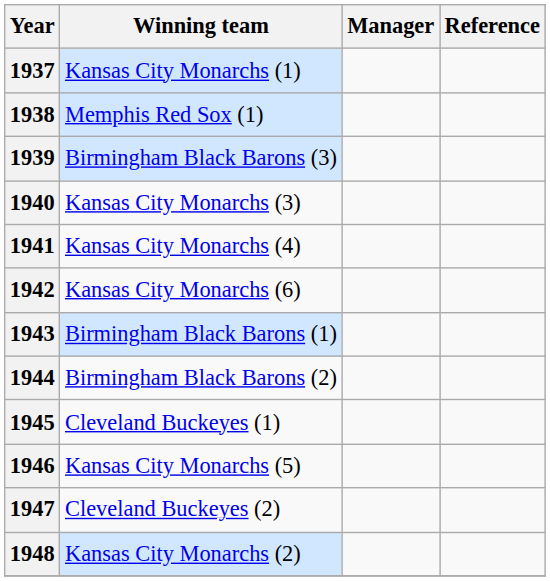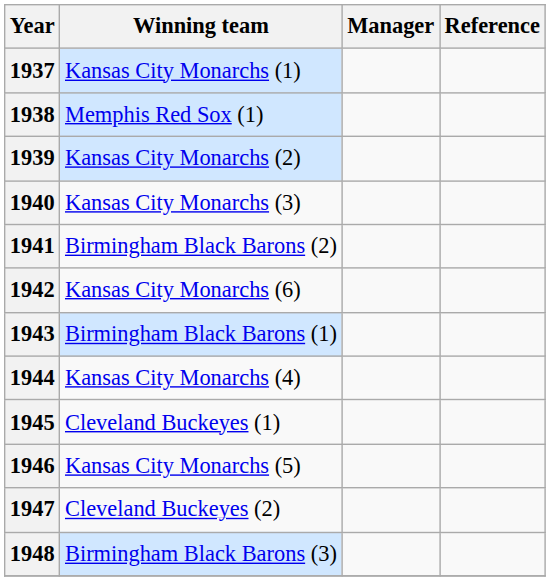(201, 158) Birmingham Black Barons (3) -> (183, 158) Kansas City Monarchs (2)
(183, 246) Kansas City Monarchs (4) -> (201, 246) Birmingham Black Barons (2)
(201, 377) Birmingham Black Barons (2) -> (183, 377) Kansas City Monarchs (4)
(183, 553) Kansas City Monarchs (2) -> (201, 553) Birmingham Black Barons (3)
